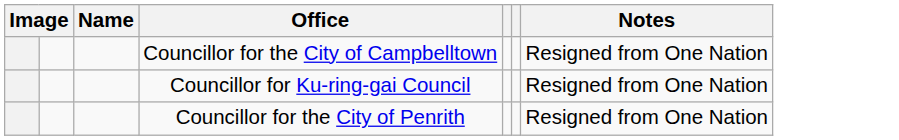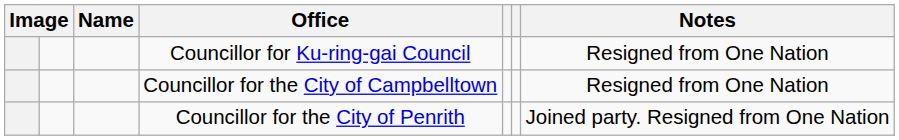rows swapped: (320, 53) <-> (320, 85)
(647, 118) Resigned from One Nation -> (707, 118) Joined party. Resigned from One Nation
